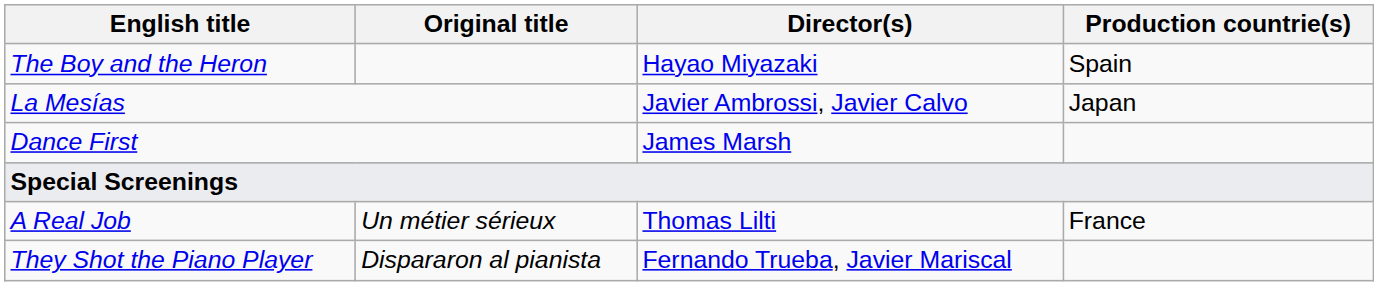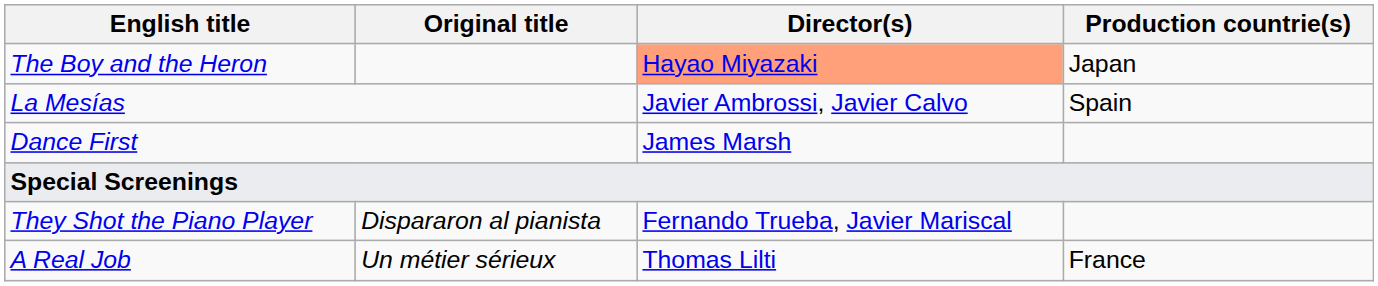(730, 63) no background -> (730, 63) lightsalmon background
(1100, 63) Spain -> (1102, 63) Japan
(1102, 102) Japan -> (1100, 102) Spain
rows swapped: (161, 260) <-> (71, 220)
